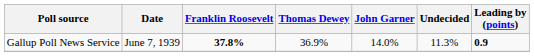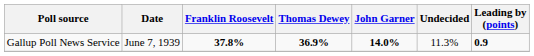(314, 42) normal -> (314, 42) bold
(385, 42) normal -> (385, 42) bold
